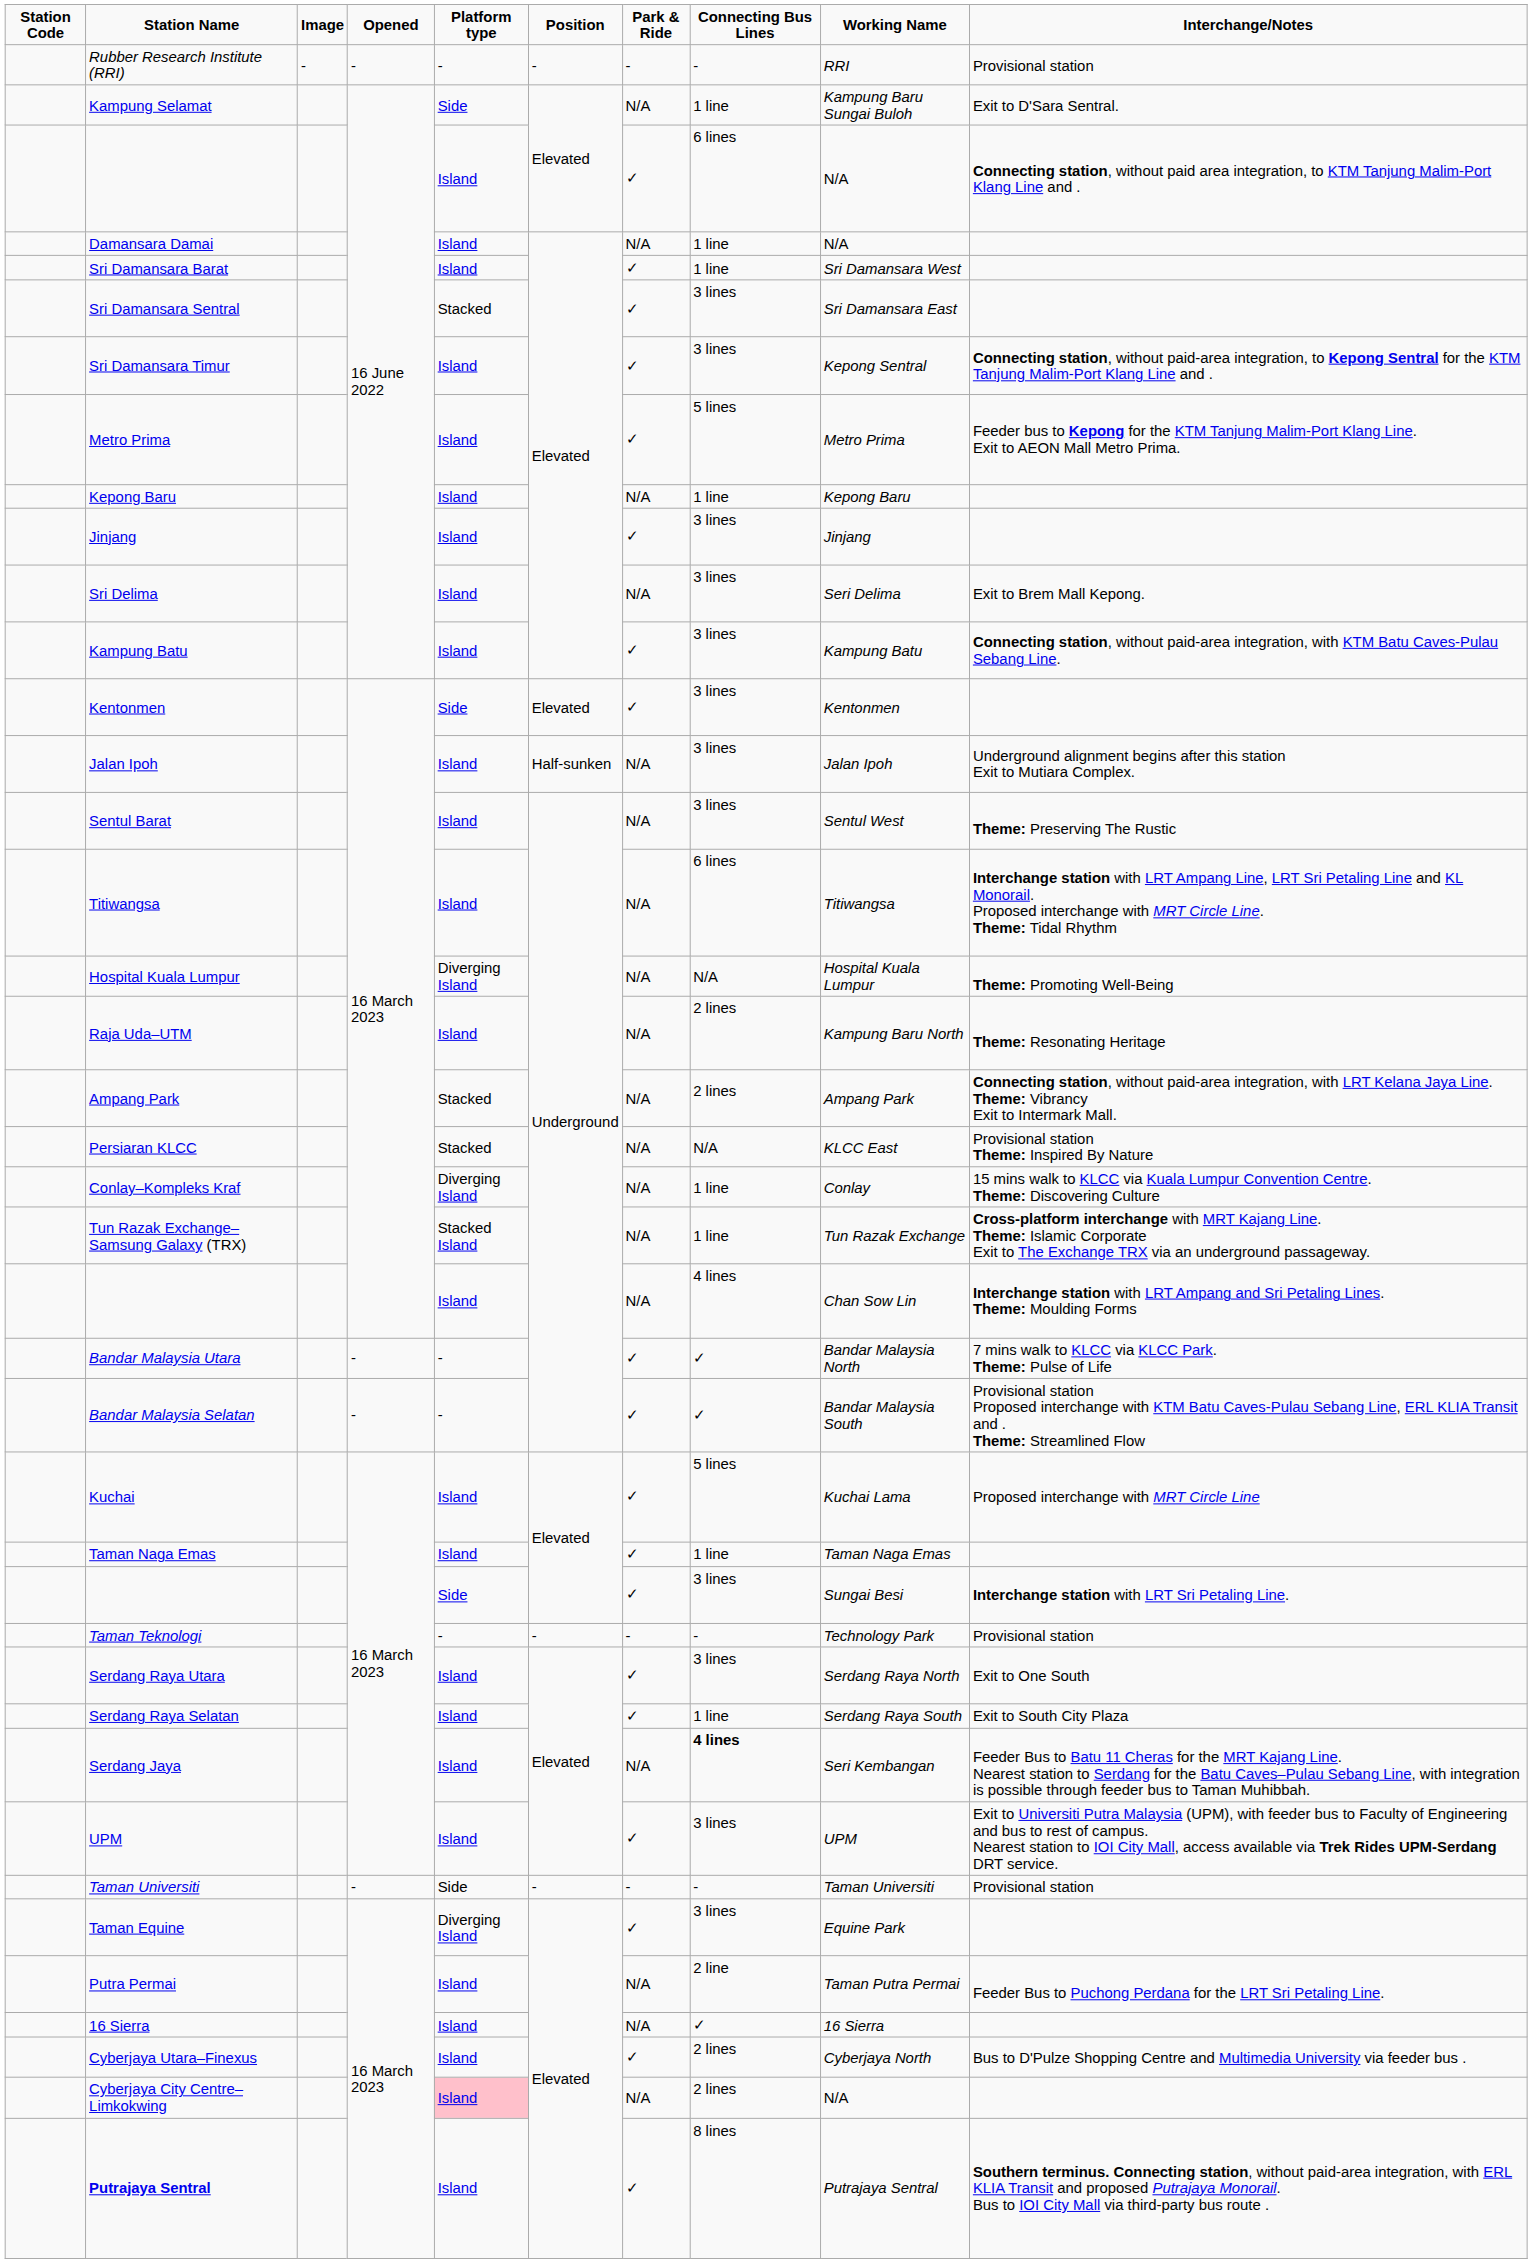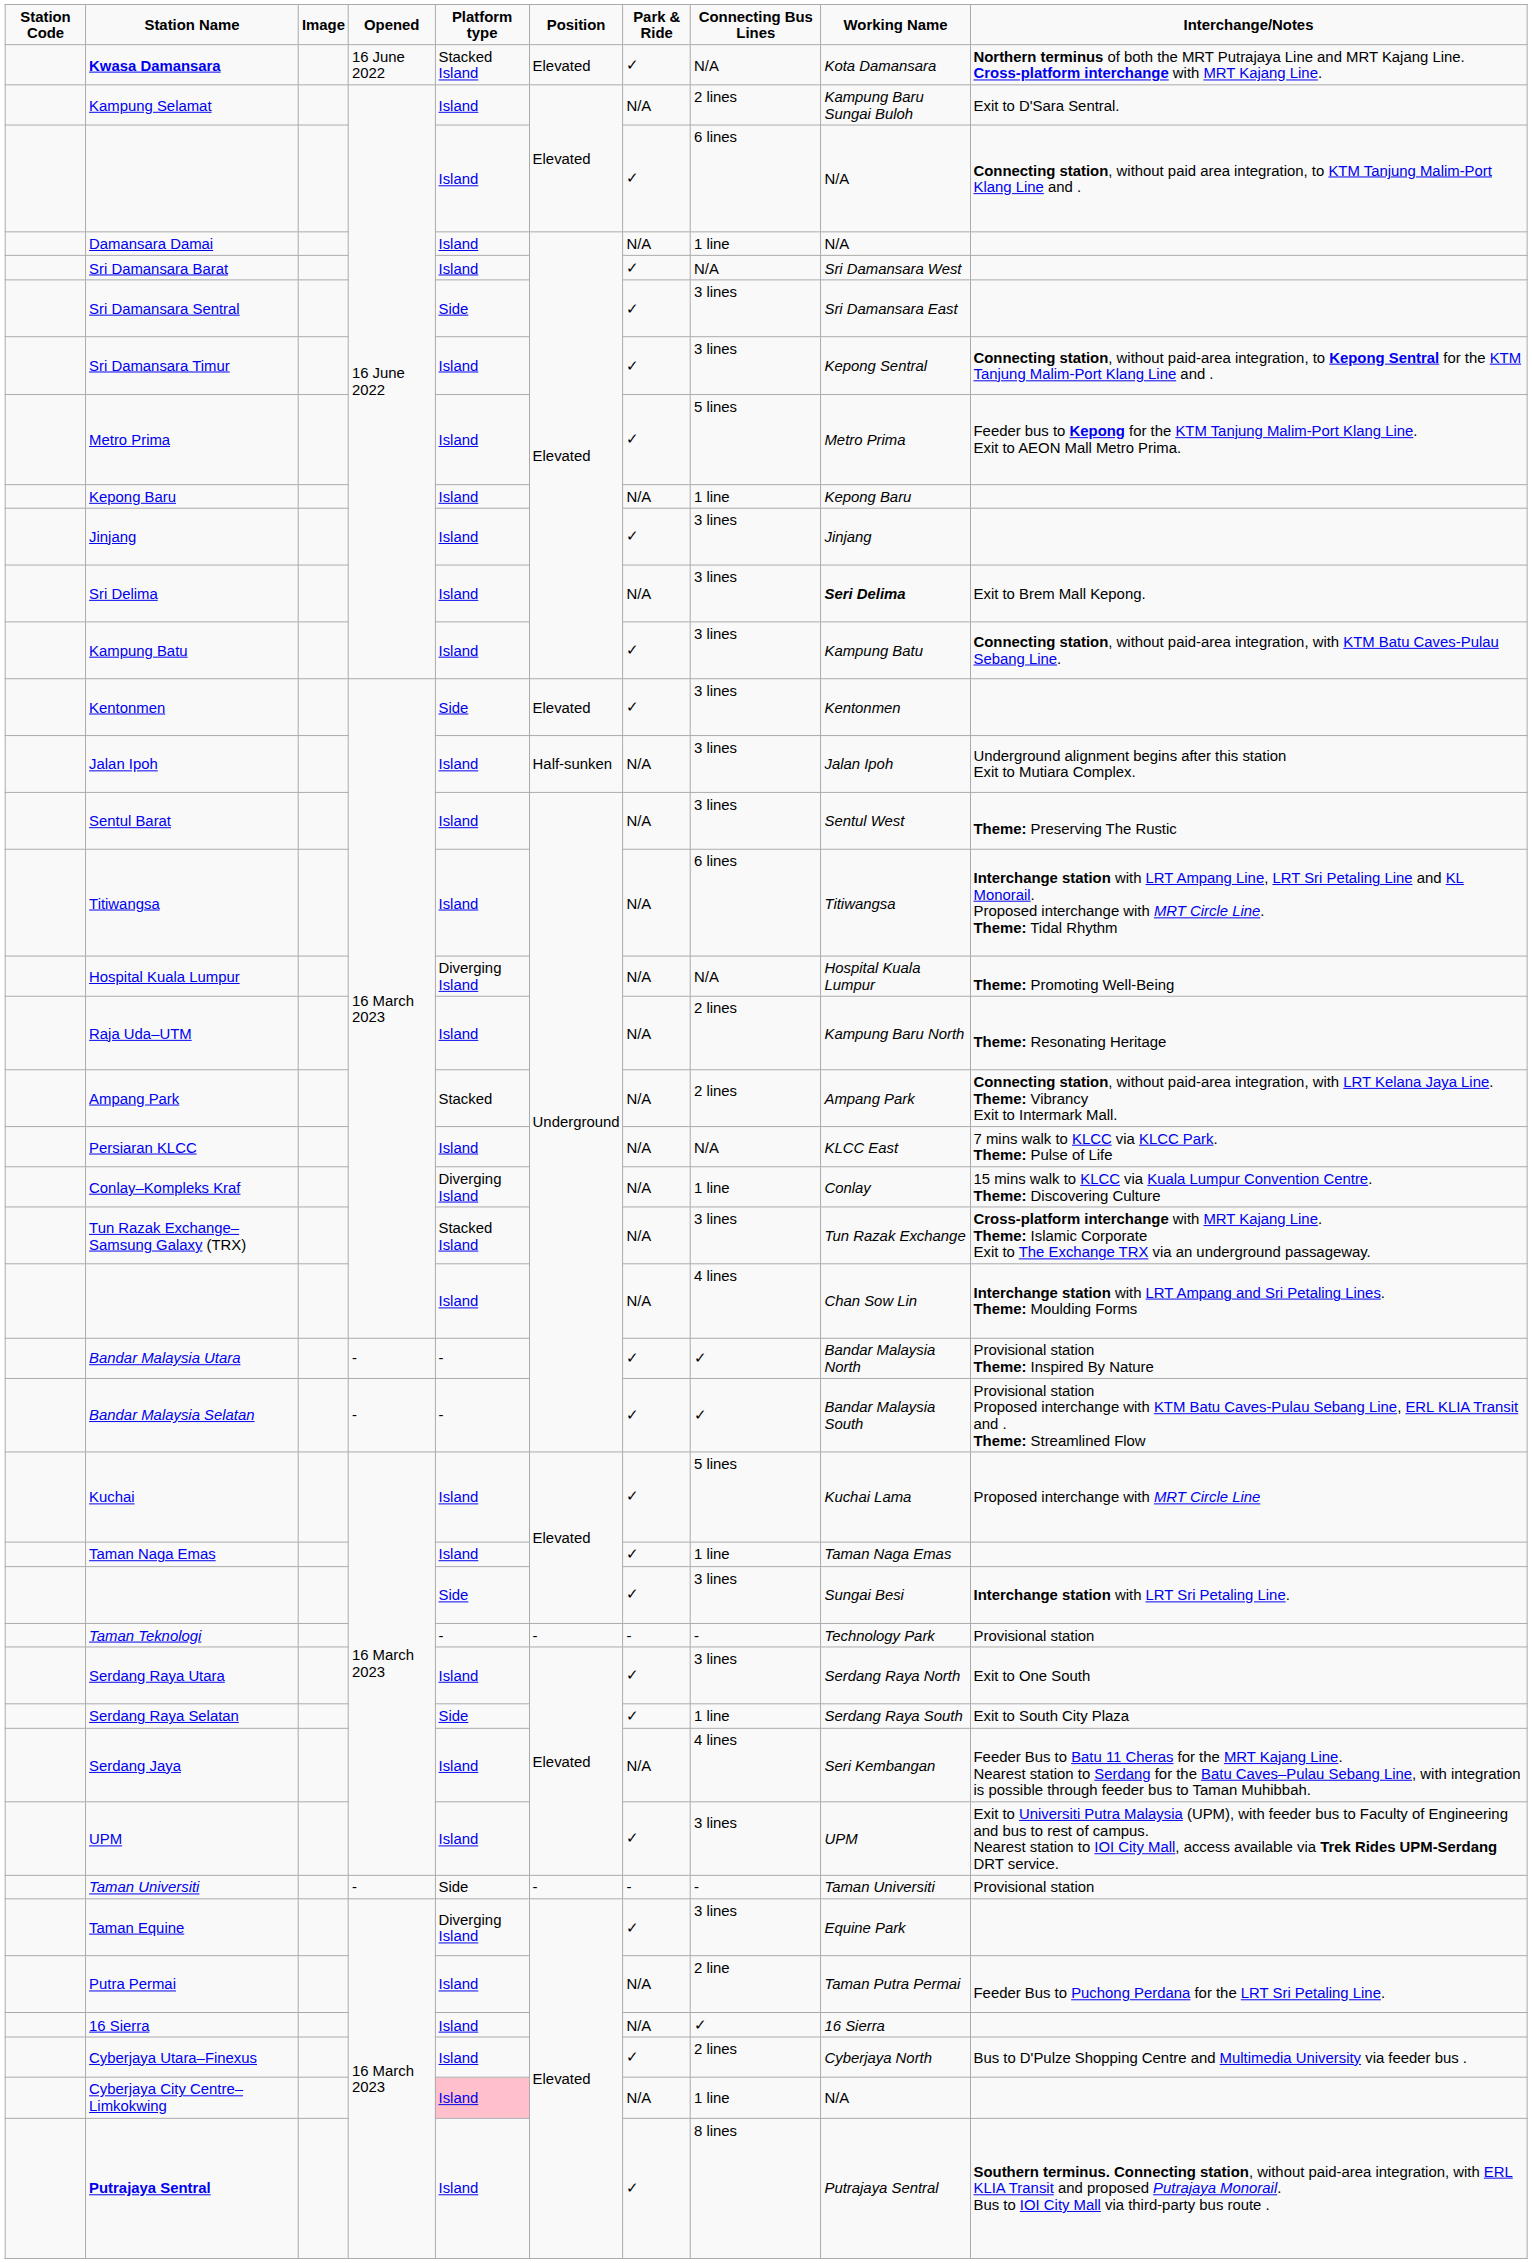+ row: (155, 65)
- row: (176, 65)
(453, 105) Side -> (458, 105) Island
(711, 105) 1 line -> (716, 97) 2 lines
(711, 268) 1 line -> (706, 268) N/A
(465, 309) Stacked -> (453, 309) Side
(862, 593) normal -> (865, 593) bold
(465, 1147) Stacked -> (458, 1147) Island
(1063, 1147) Provisional station Theme: Inspired By Nature -> (1096, 1147) 7 mins walk to KLCC via KLCC Park. Theme: Pulse of Life
(711, 1236) 1 line -> (716, 1219) 3 lines
(1095, 1358) 7 mins walk to KLCC via KLCC Park. Theme: Pulse of Life -> (1064, 1358) Provisional station Theme: Inspired By Nature
(458, 1716) Island -> (453, 1716) Side
(716, 1740) bold -> (716, 1740) normal
(715, 2090) 2 lines -> (712, 2098) 1 line
